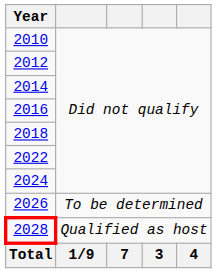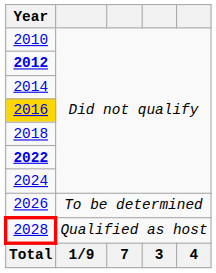(31, 63) normal -> (31, 63) bold
(31, 110) no background -> (31, 110) gold background
(31, 157) normal -> (31, 157) bold
